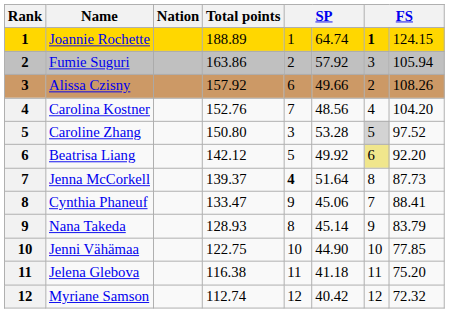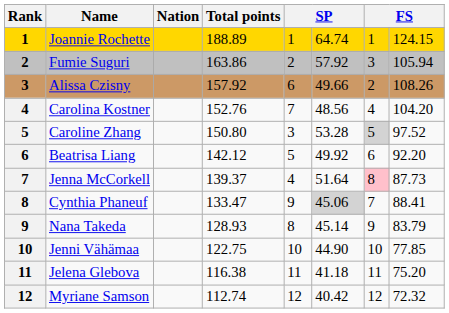(371, 39) bold -> (371, 39) normal
(371, 156) khaki background -> (371, 156) no background
(291, 179) bold -> (291, 179) normal
(371, 179) no background -> (371, 179) pink background
(332, 202) no background -> (332, 202) lightgrey background
